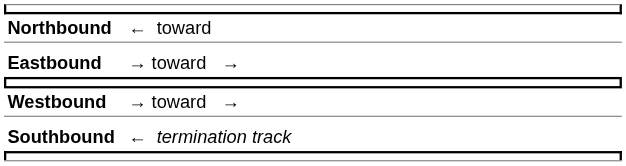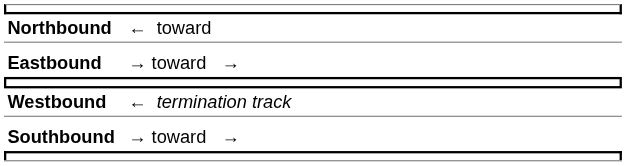(184, 101) → toward → -> (210, 101) ← termination track
(210, 137) ← termination track -> (184, 137) → toward →
